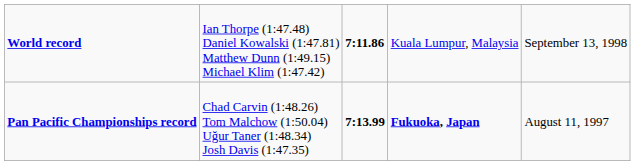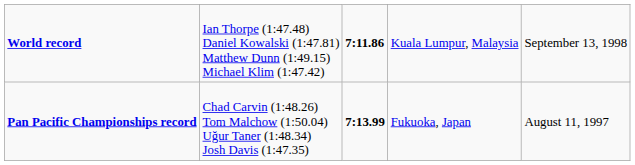(435, 121) bold -> (431, 121) normal
